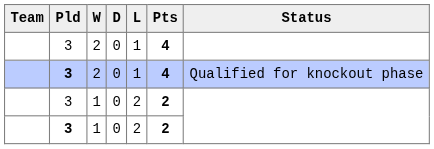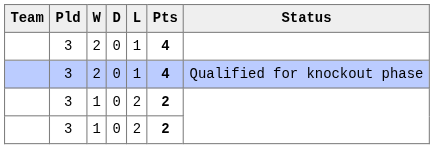(68, 74) bold -> (68, 74) normal
(68, 130) bold -> (68, 130) normal
